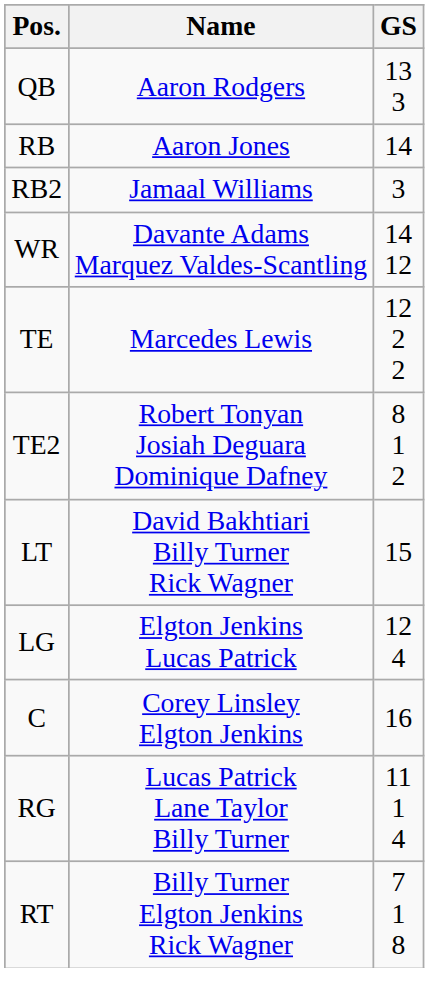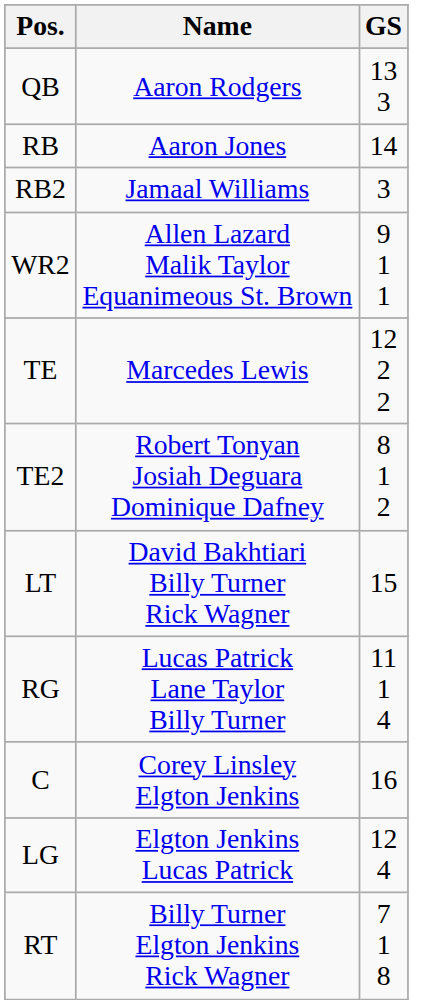- row: (37, 248)
+ row: (40, 264)
rows swapped: (37, 642) <-> (37, 807)
